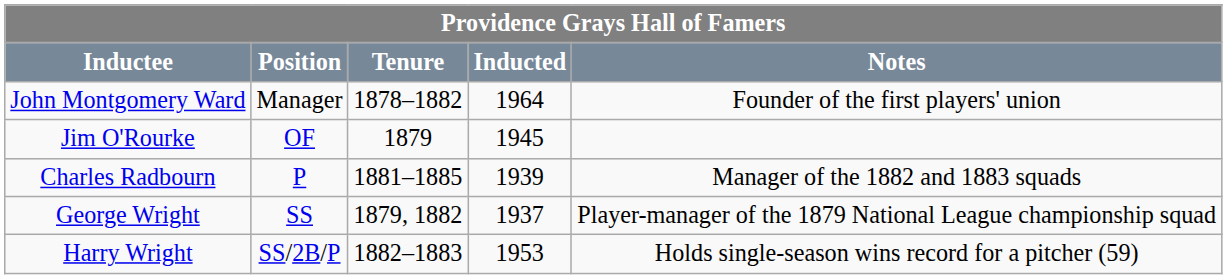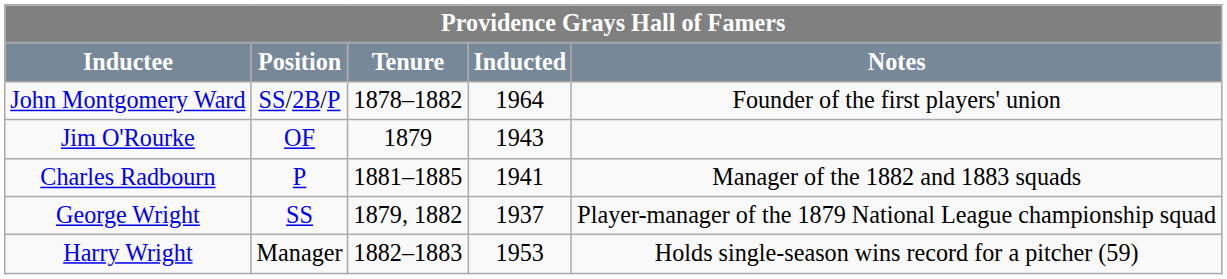(300, 100) Manager -> (300, 100) SS/2B/P
(520, 138) 1945 -> (520, 138) 1943
(520, 176) 1939 -> (520, 176) 1941
(300, 253) SS/2B/P -> (300, 253) Manager
